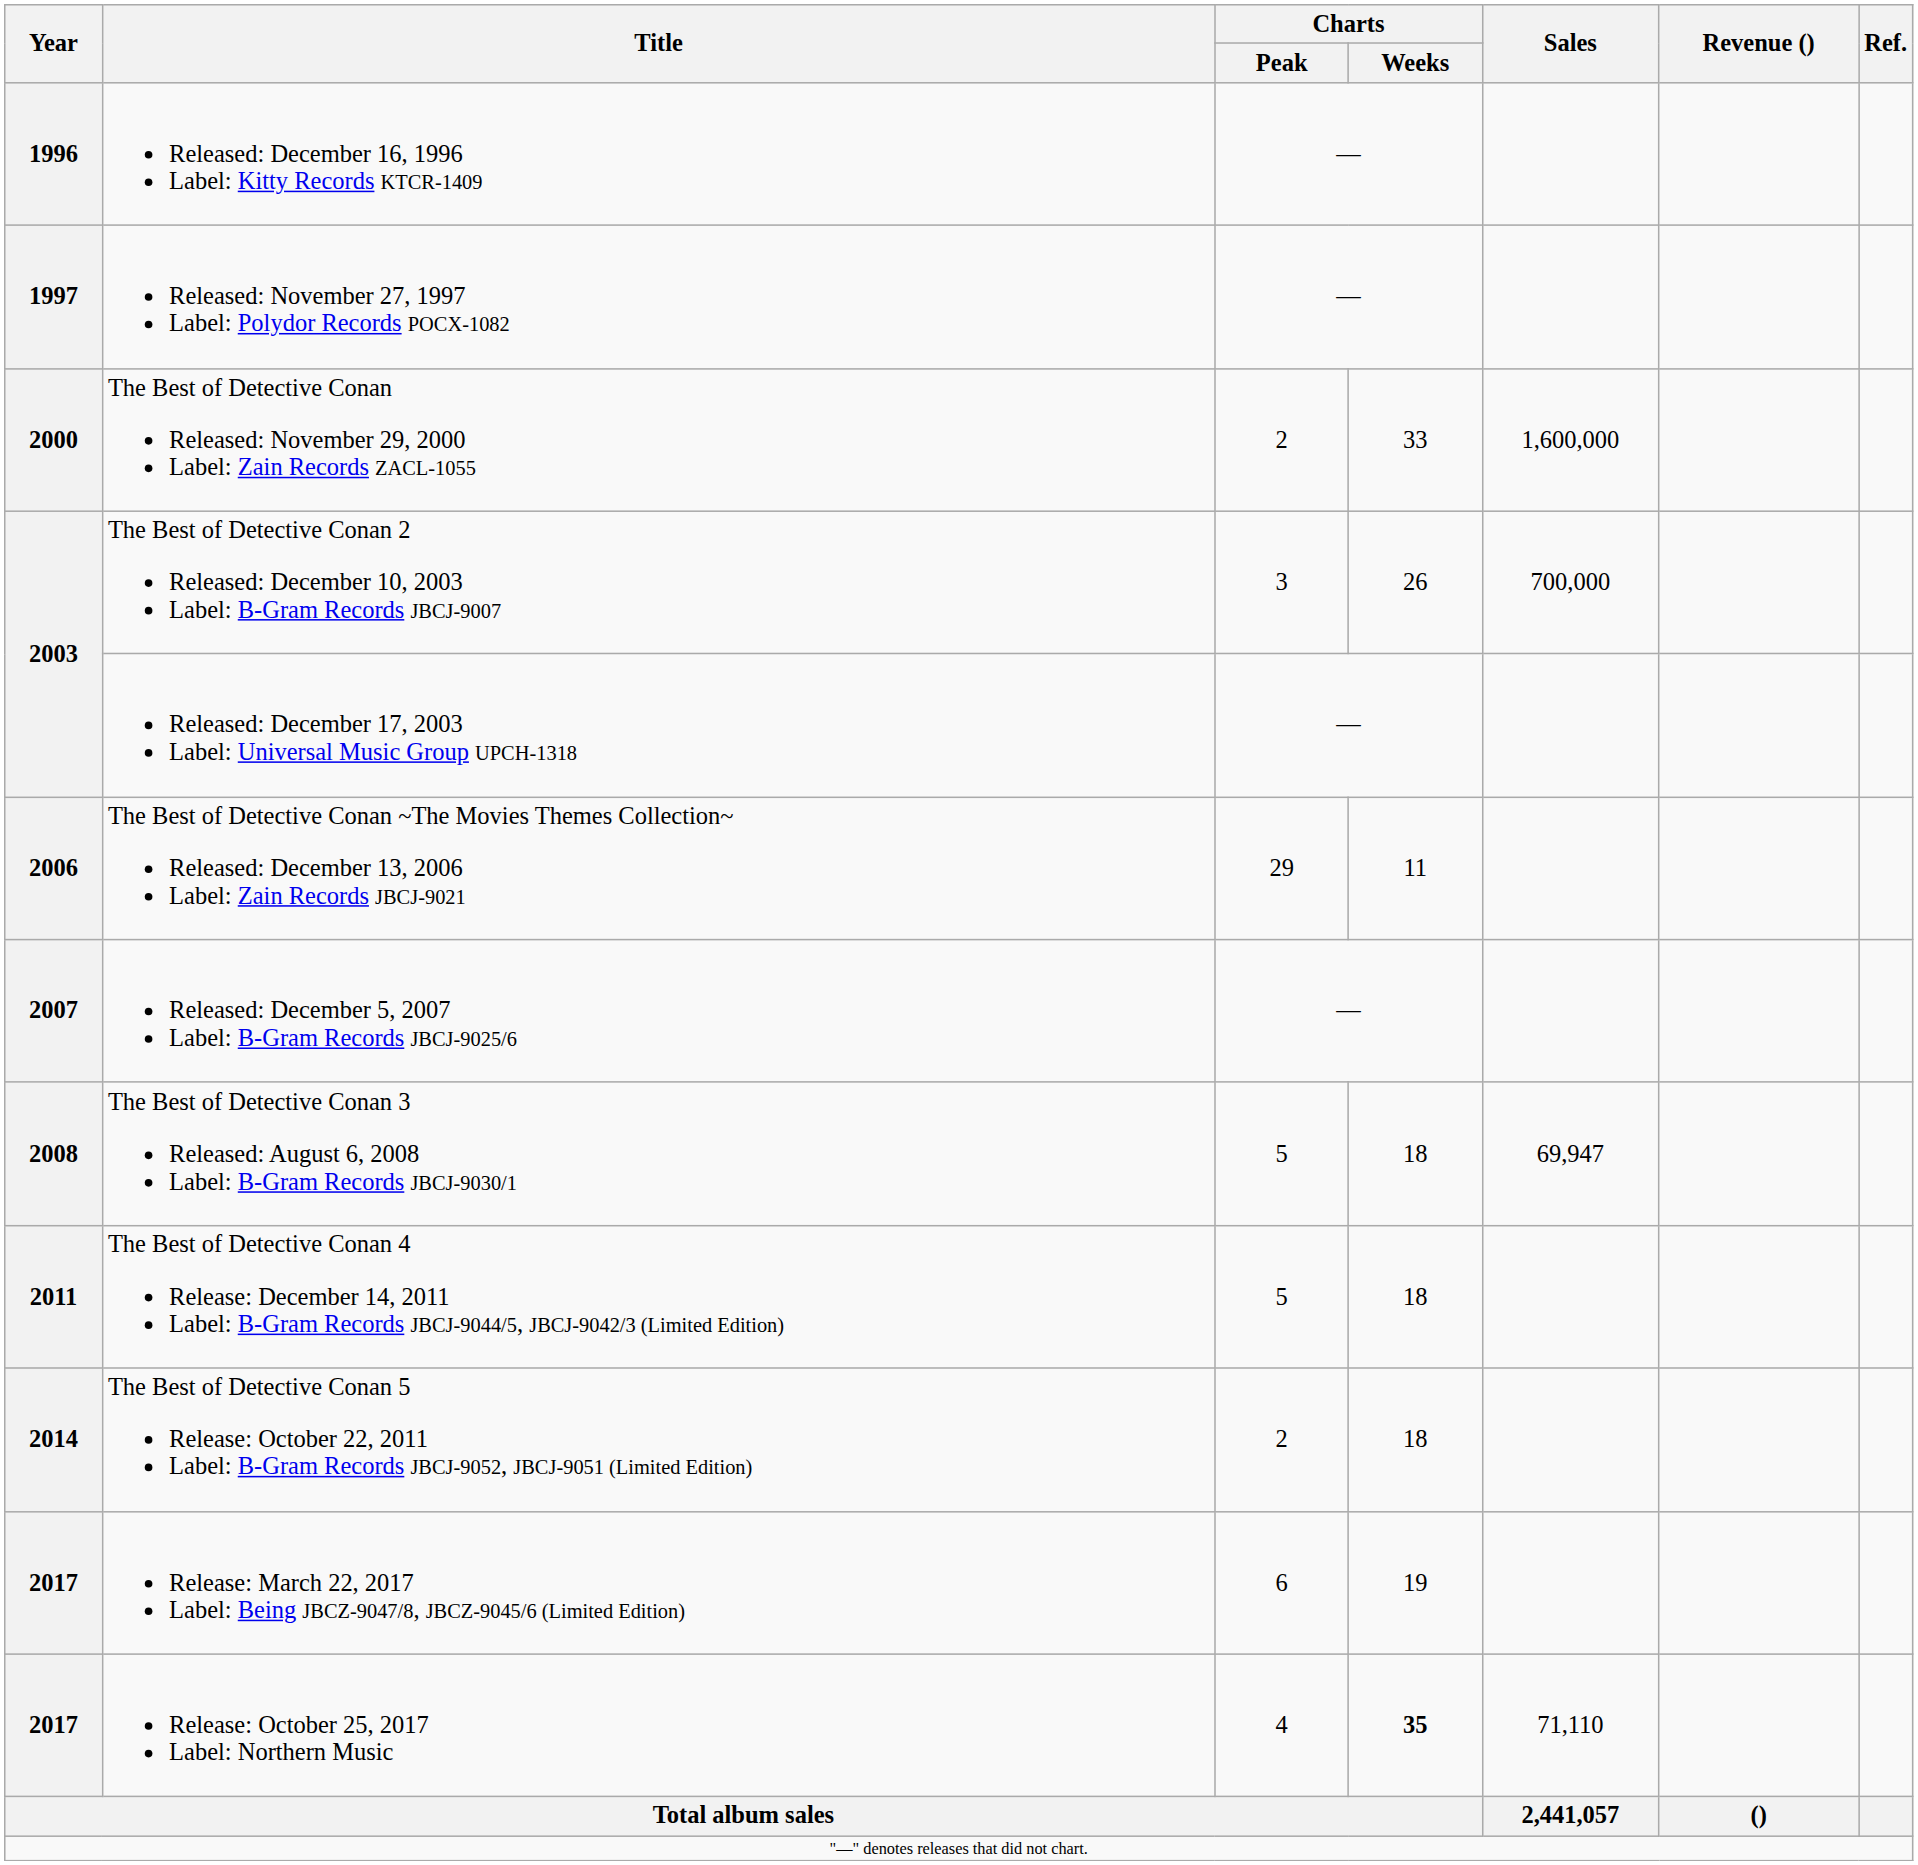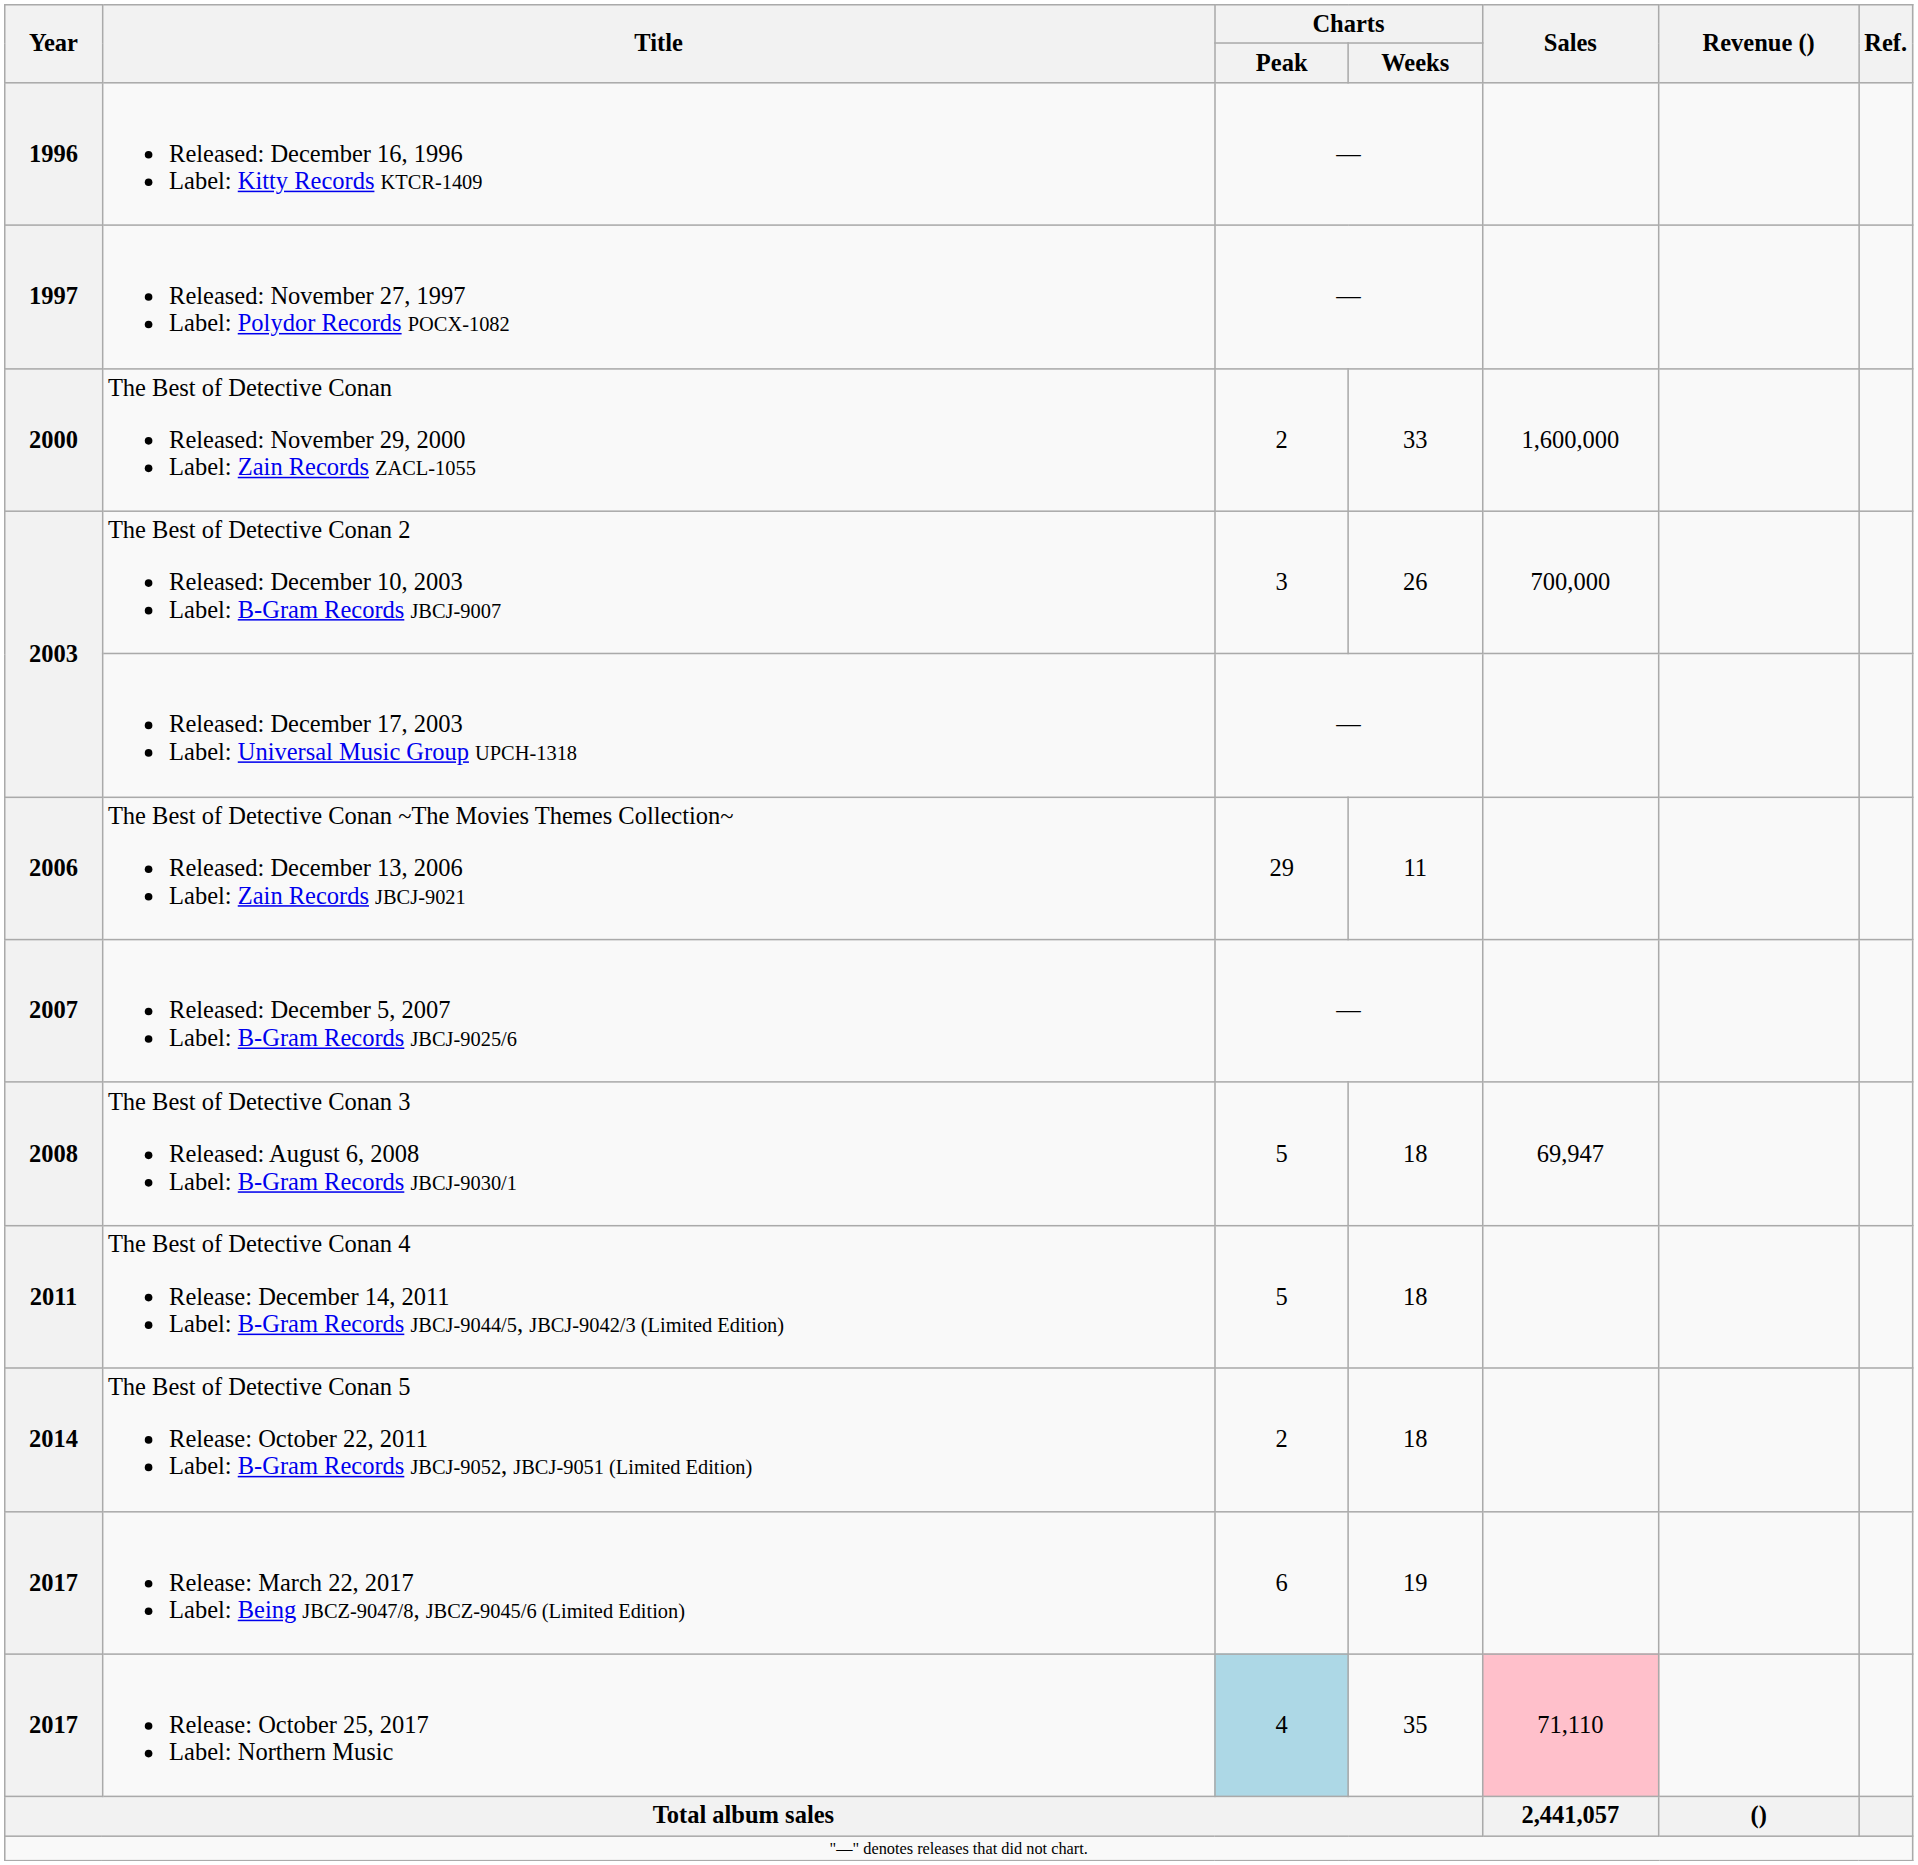(1282, 1725) no background -> (1282, 1725) lightblue background
(1415, 1725) bold -> (1415, 1725) normal
(1570, 1725) no background -> (1570, 1725) pink background
